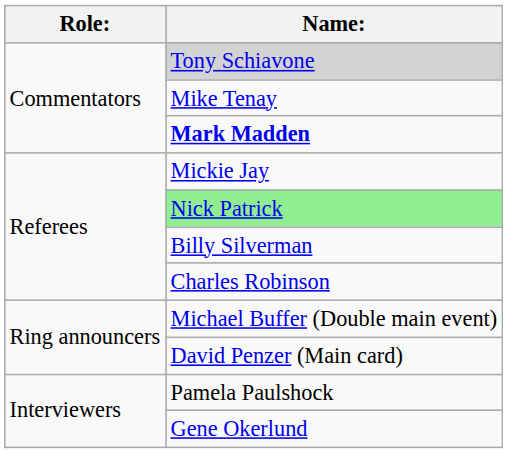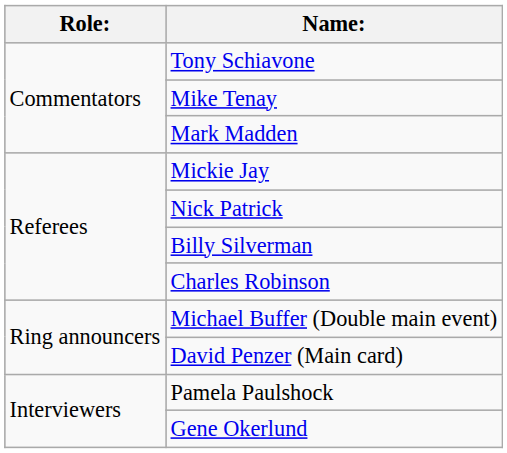(243, 60) lightgrey background -> (243, 60) no background
(240, 134) bold -> (234, 134) normal
(227, 208) lightgreen background -> (227, 208) no background
